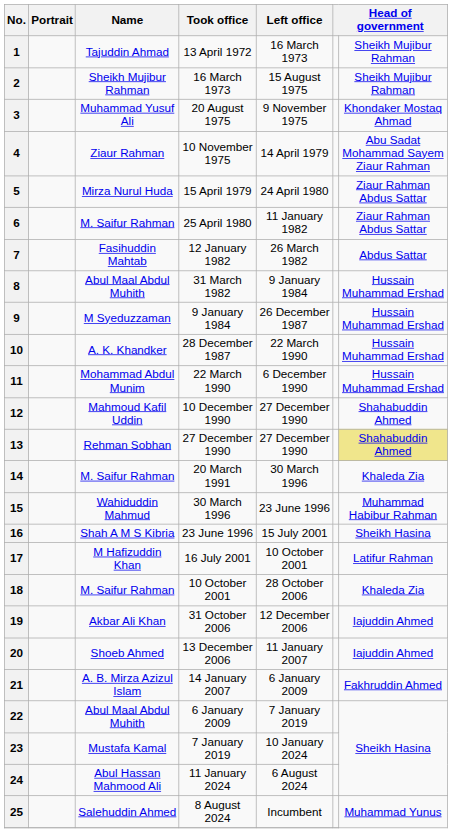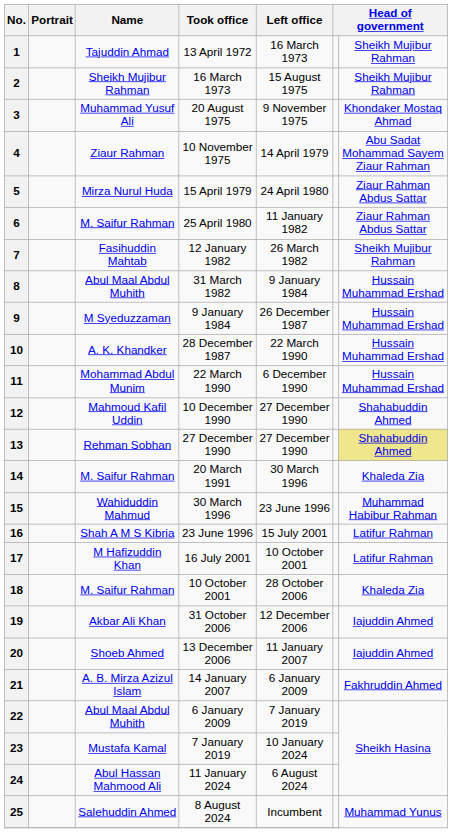(393, 255) Abdus Sattar -> (393, 255) Sheikh Mujibur Rahman
(393, 533) Sheikh Hasina -> (393, 533) Latifur Rahman
